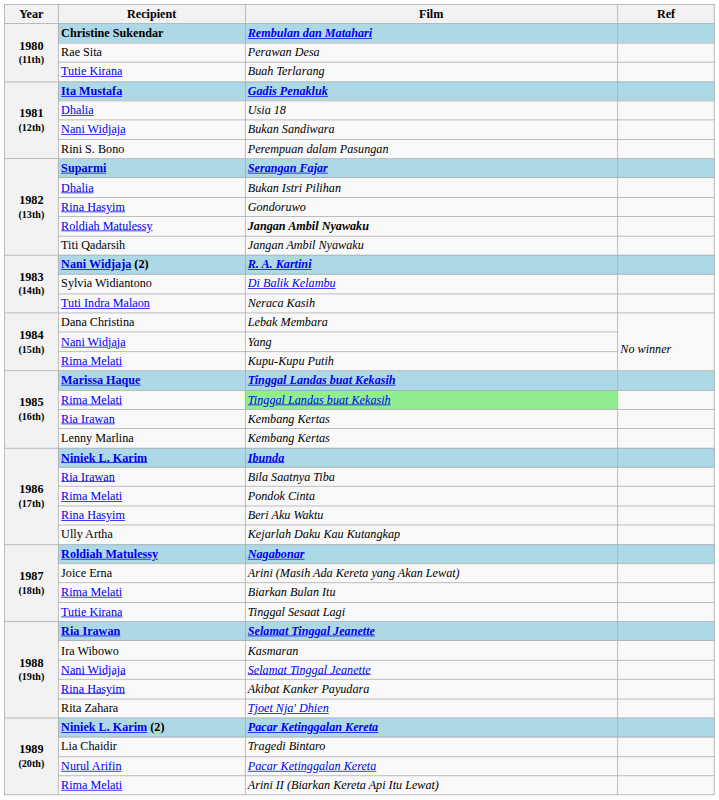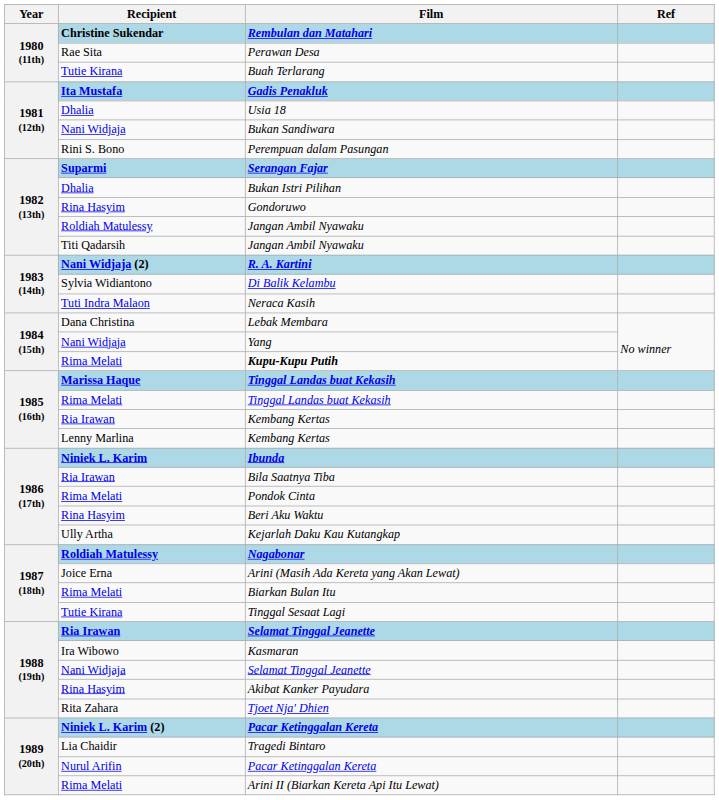(308, 226) bold -> (306, 226) normal
(291, 361) normal -> (293, 361) bold
(319, 399) lightgreen background -> (319, 399) no background
